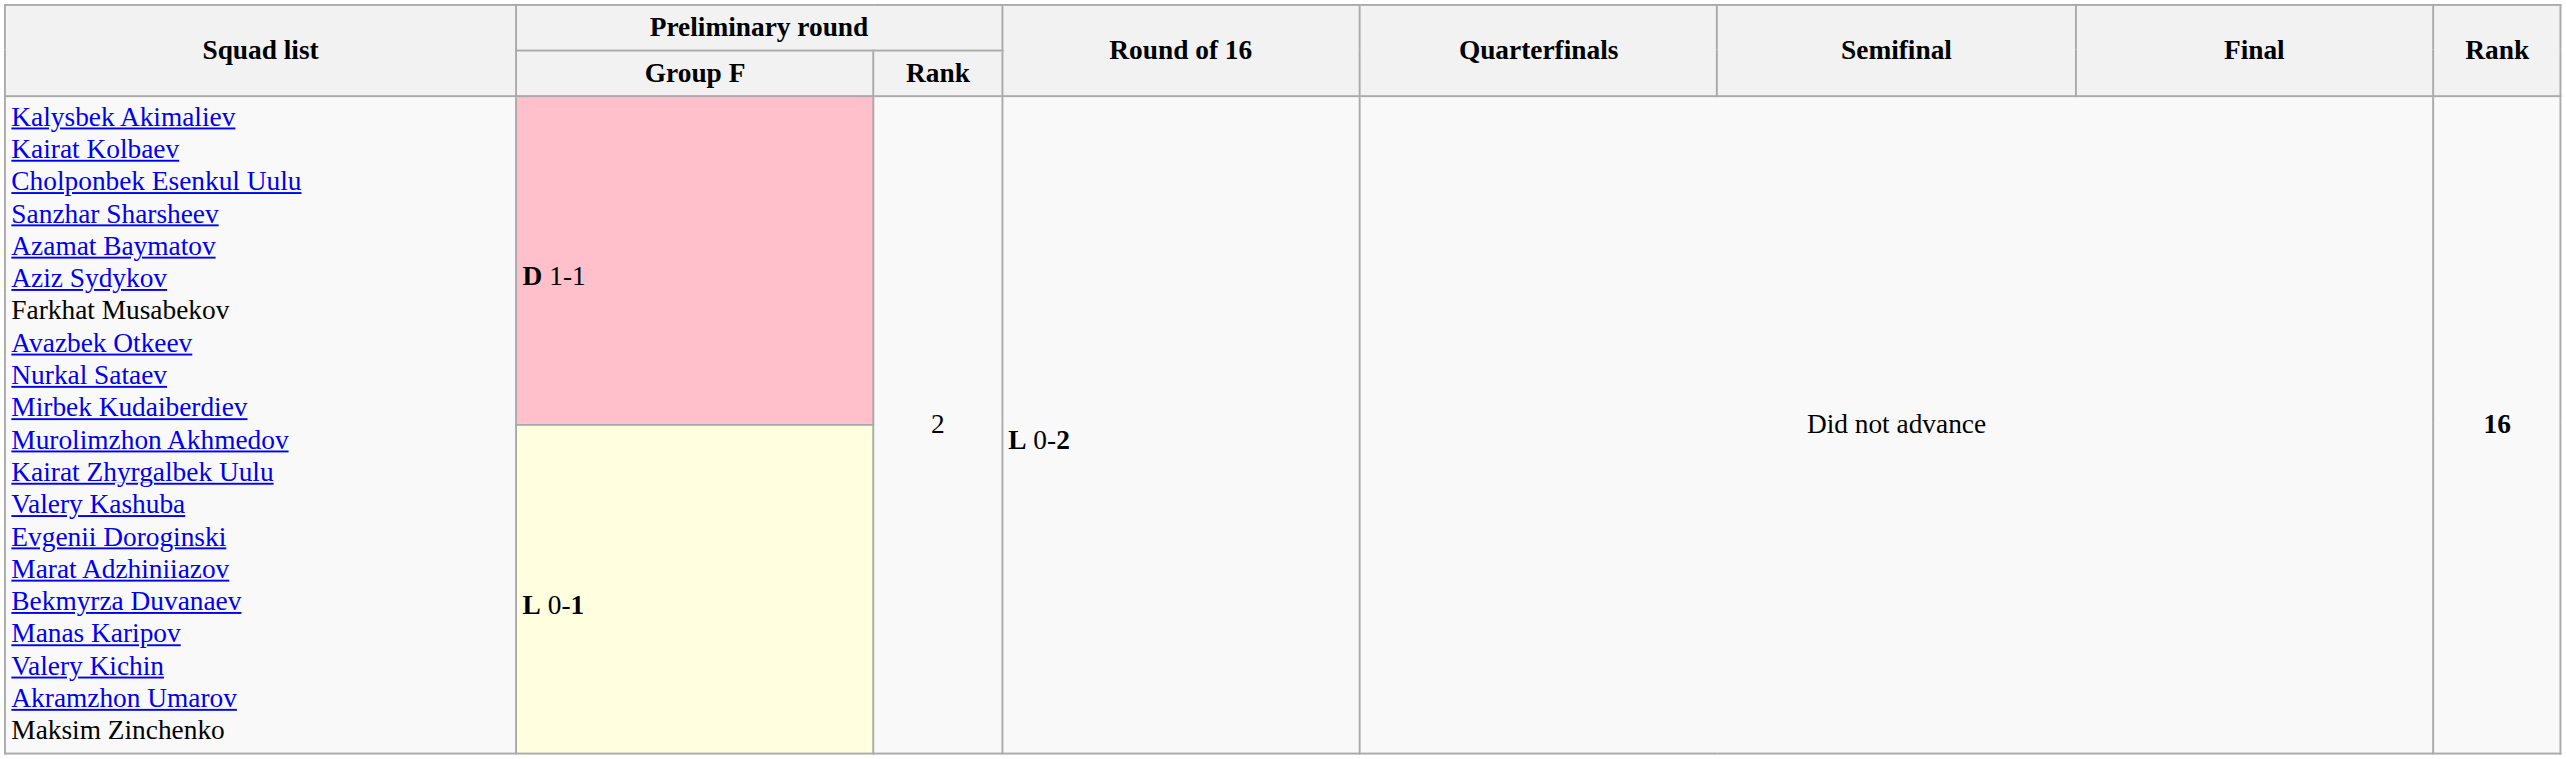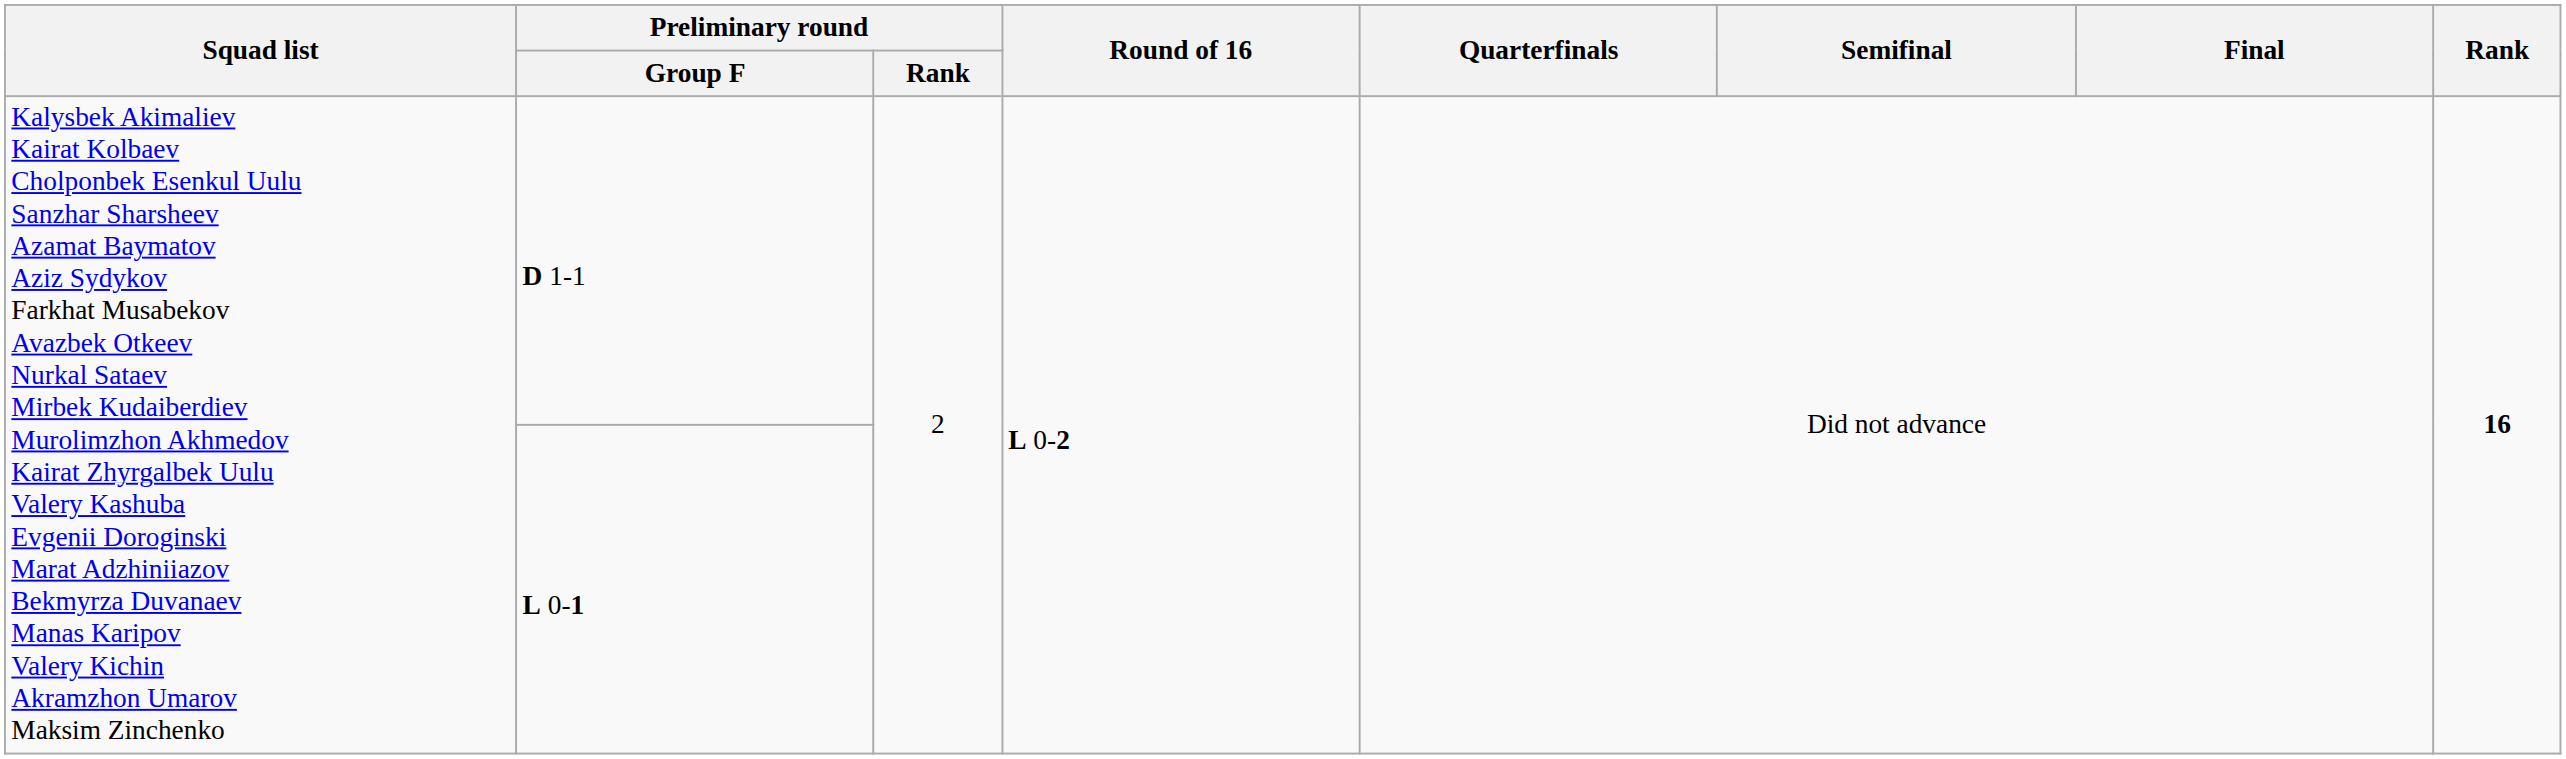(554, 275) pink background -> (554, 275) no background
(553, 605) lightyellow background -> (553, 605) no background
